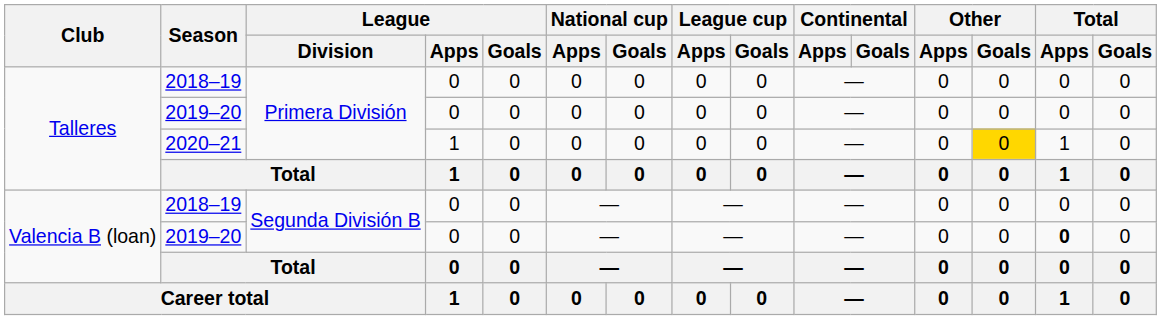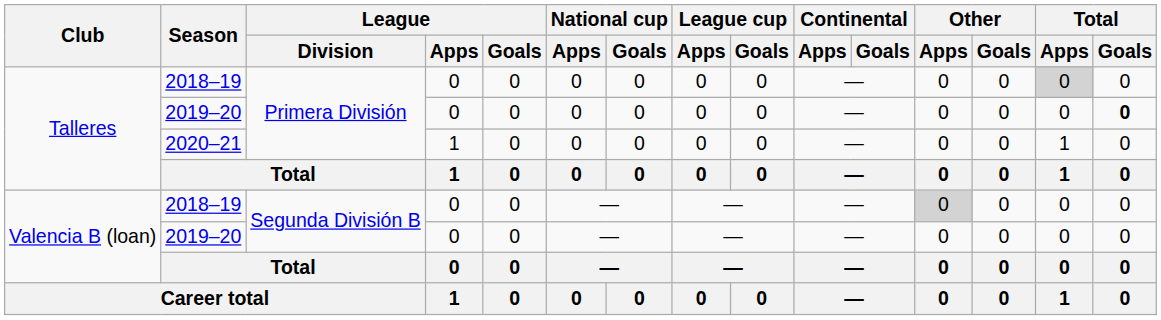(1064, 81) no background -> (1064, 81) lightgrey background
(1125, 112) normal -> (1125, 112) bold
(1004, 143) gold background -> (1004, 143) no background
(943, 205) no background -> (943, 205) lightgrey background
(1064, 236) bold -> (1064, 236) normal
